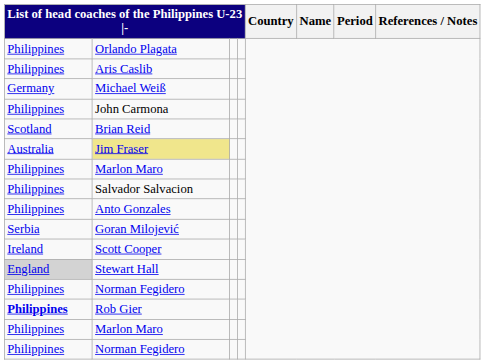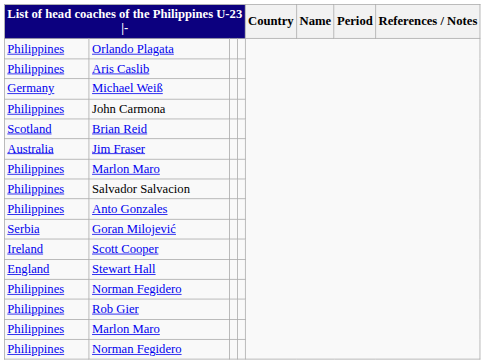(122, 149) khaki background -> (119, 149) no background
(28, 269) lightgrey background -> (28, 269) no background
(38, 309) bold -> (36, 309) normal
